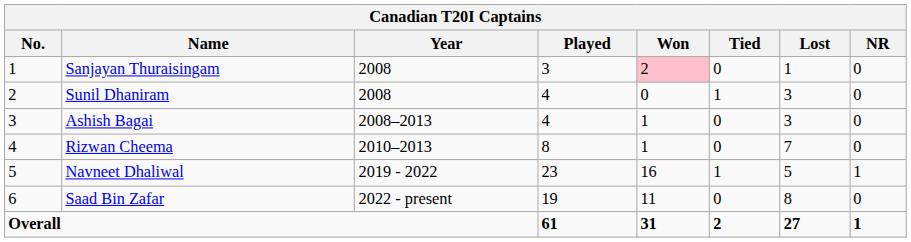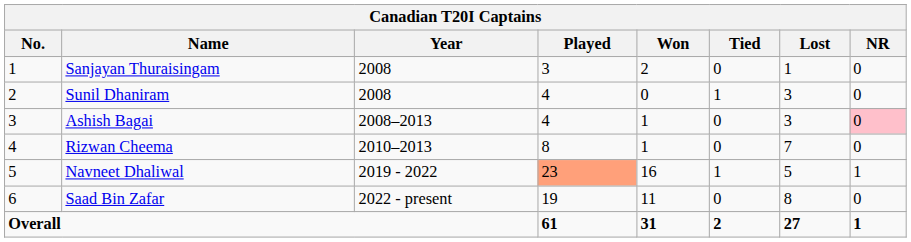(645, 69) pink background -> (645, 69) no background
(857, 120) no background -> (857, 120) pink background
(550, 172) no background -> (550, 172) lightsalmon background
